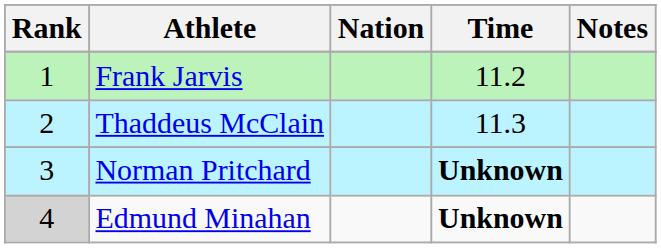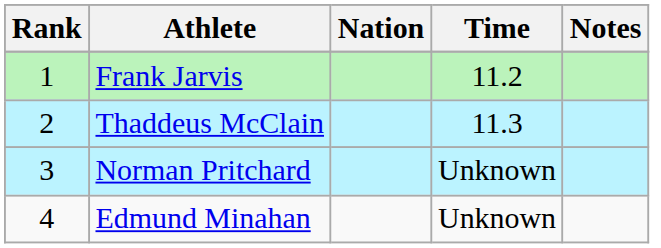(500, 170) bold -> (497, 170) normal
(47, 218) lightgrey background -> (47, 218) no background
(500, 218) bold -> (497, 218) normal
